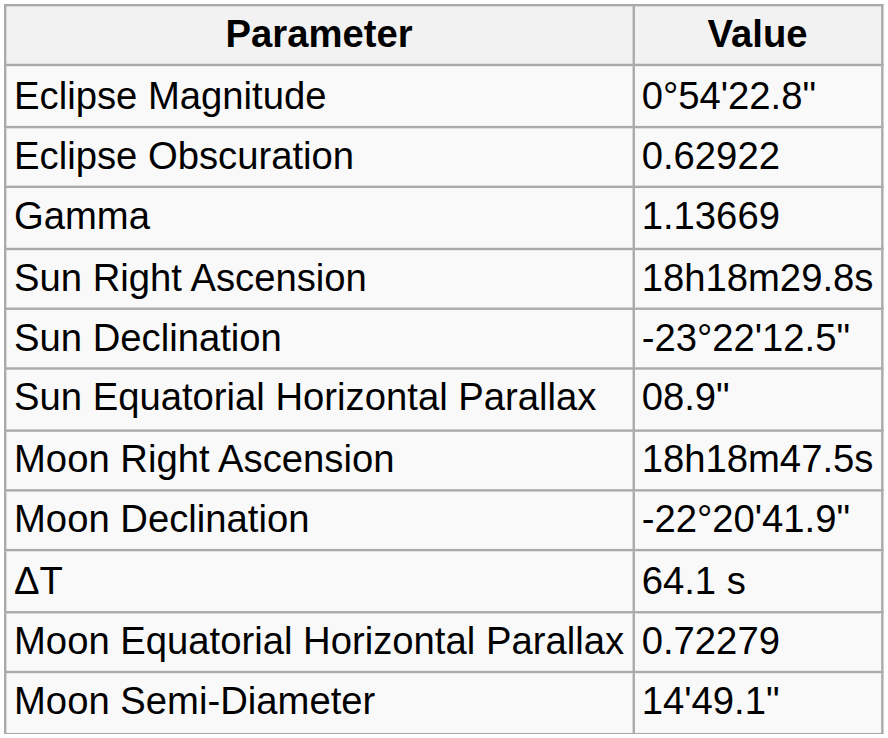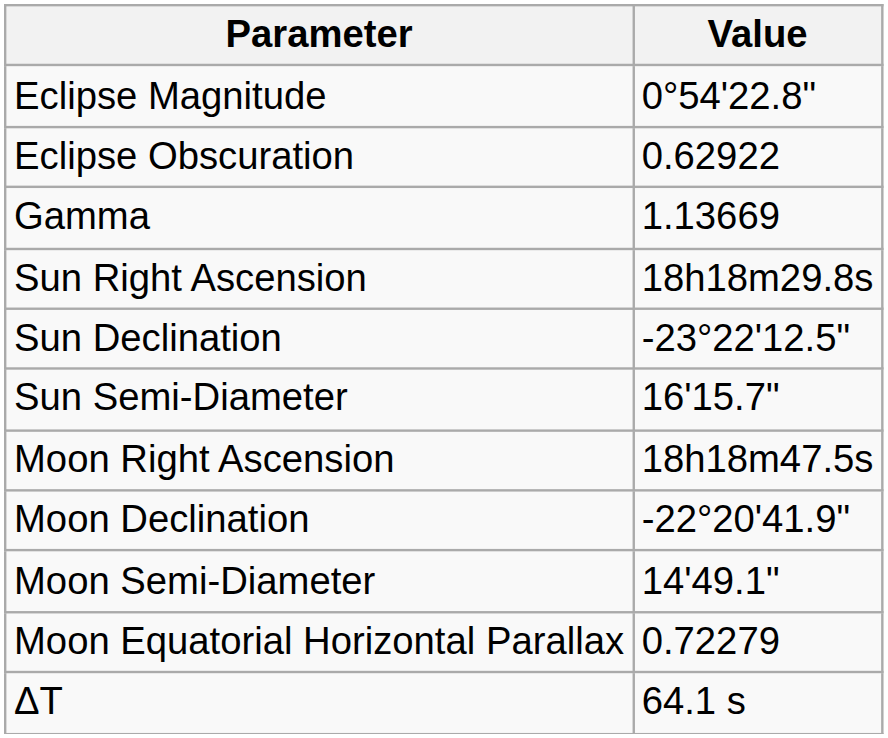+ row: (181, 398)
- row: (305, 398)
rows swapped: (195, 701) <-> (38, 580)
